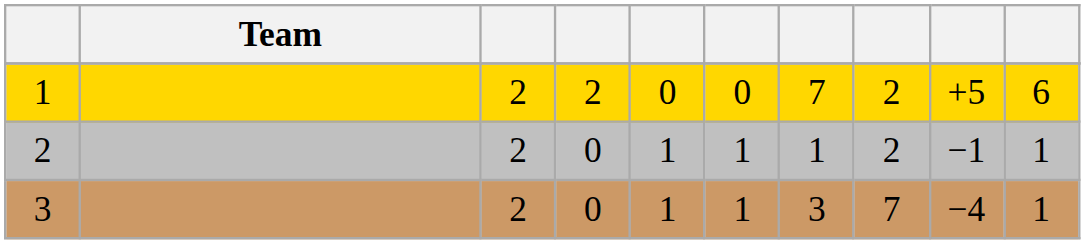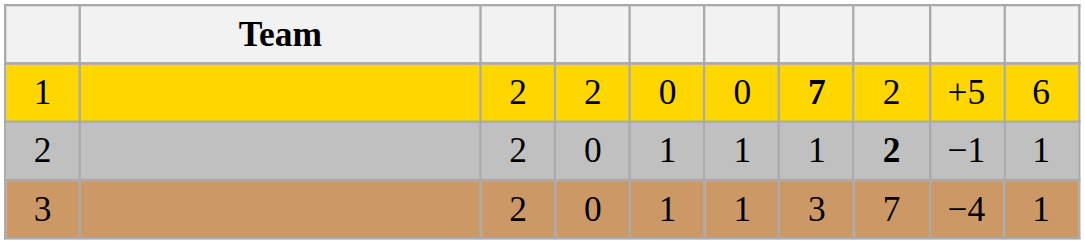(817, 92) normal -> (817, 92) bold
(892, 150) normal -> (892, 150) bold
